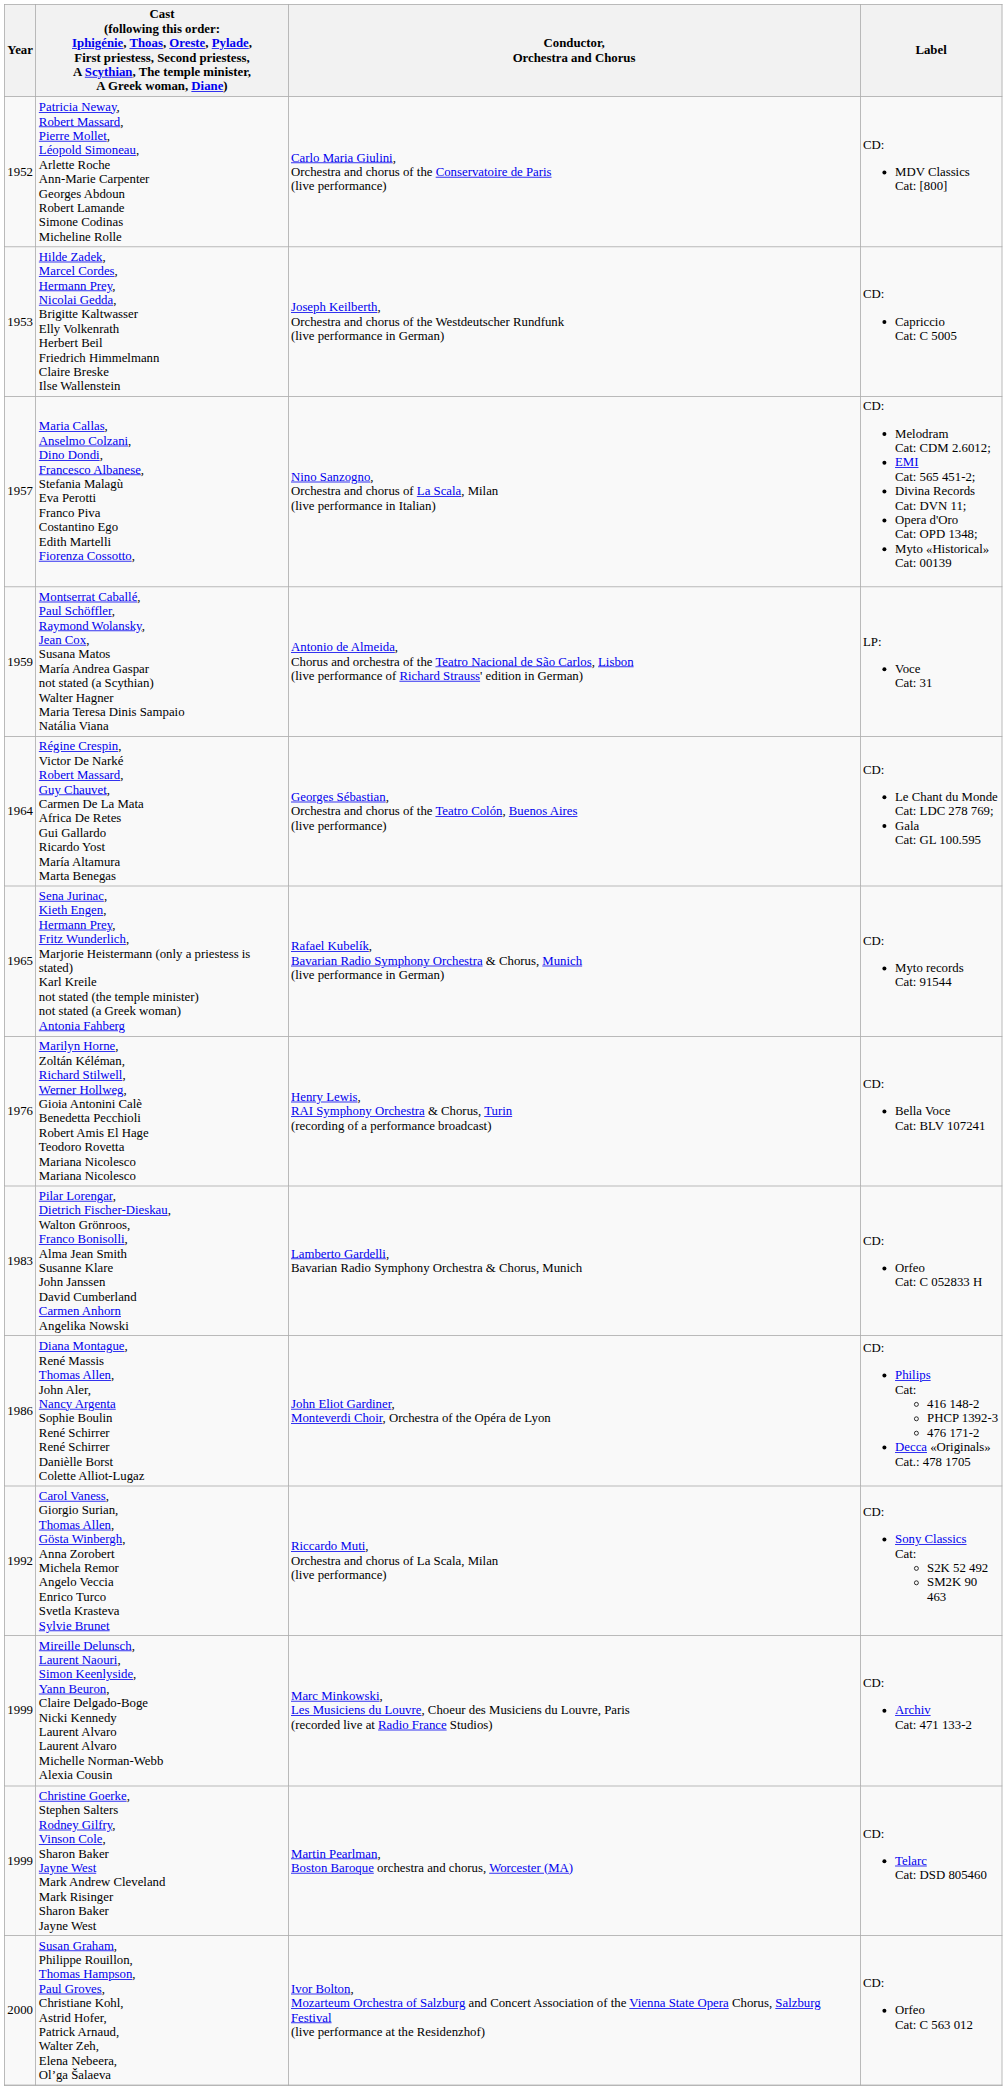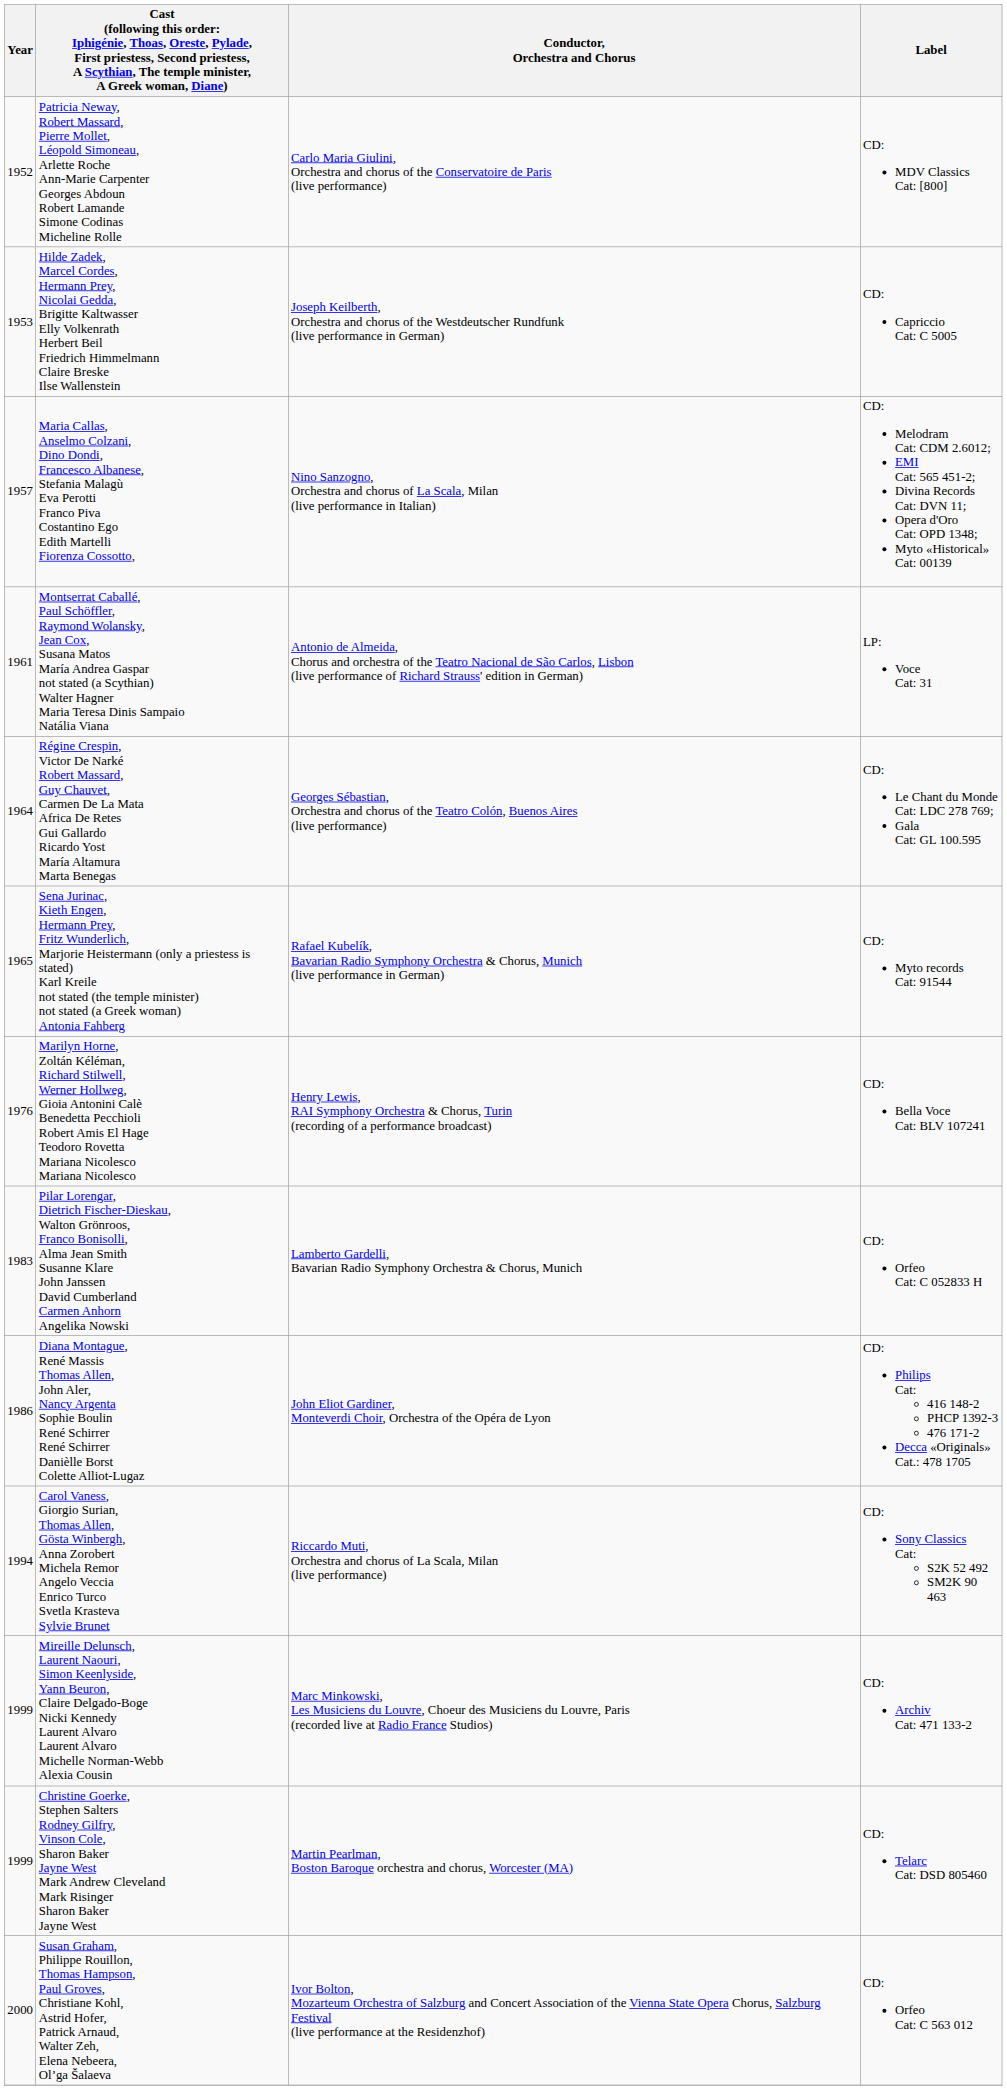(20, 661) 1959 -> (20, 661) 1961
(20, 1560) 1992 -> (20, 1560) 1994
